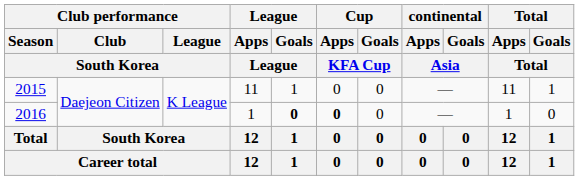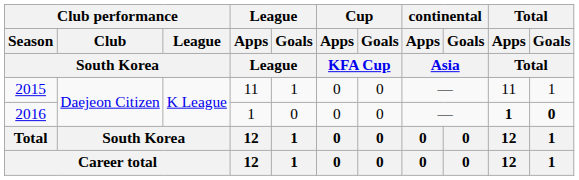(294, 114) bold -> (294, 114) normal
(337, 114) bold -> (337, 114) normal
(509, 114) normal -> (509, 114) bold
(552, 114) normal -> (552, 114) bold
